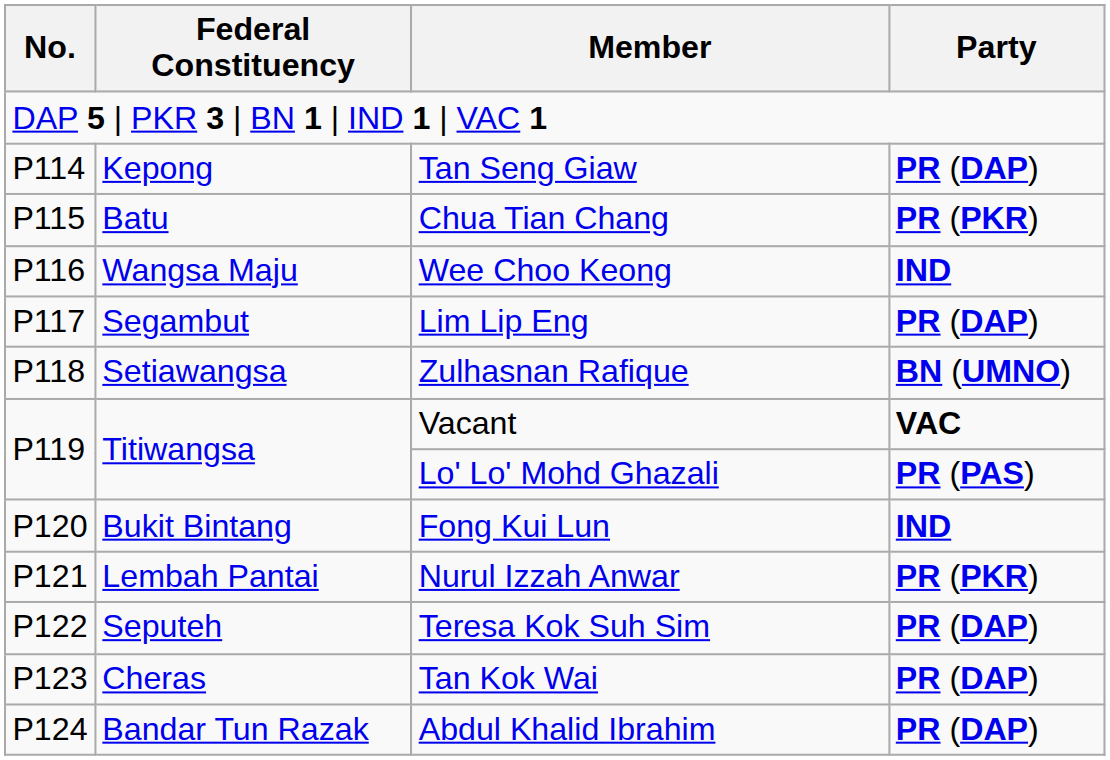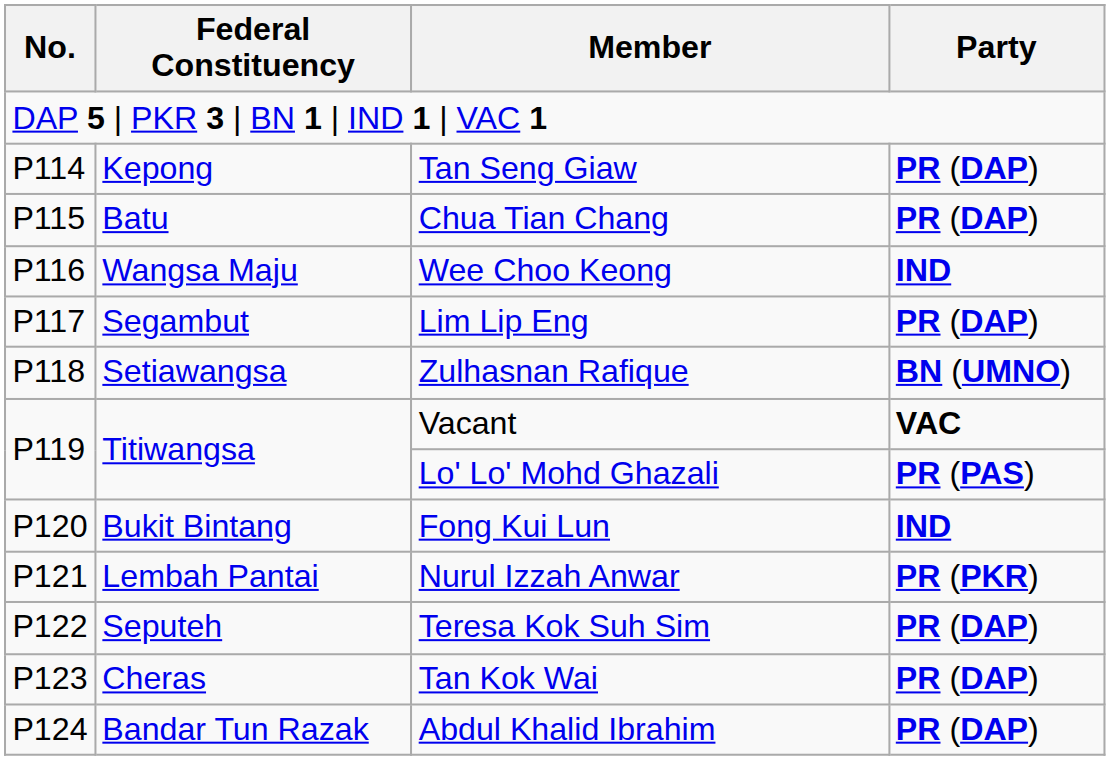(967, 219) PR (PKR) -> (967, 219) PR (DAP)
